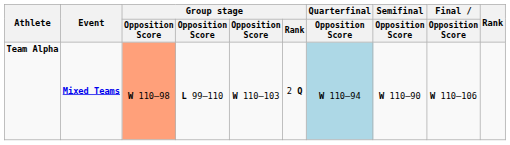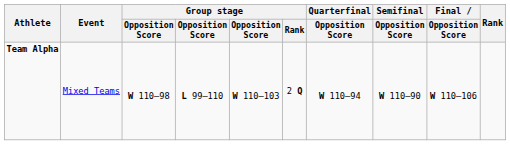(91, 91) bold -> (91, 91) normal
(149, 96) lightsalmon background -> (149, 96) no background
(340, 96) lightblue background -> (340, 96) no background
